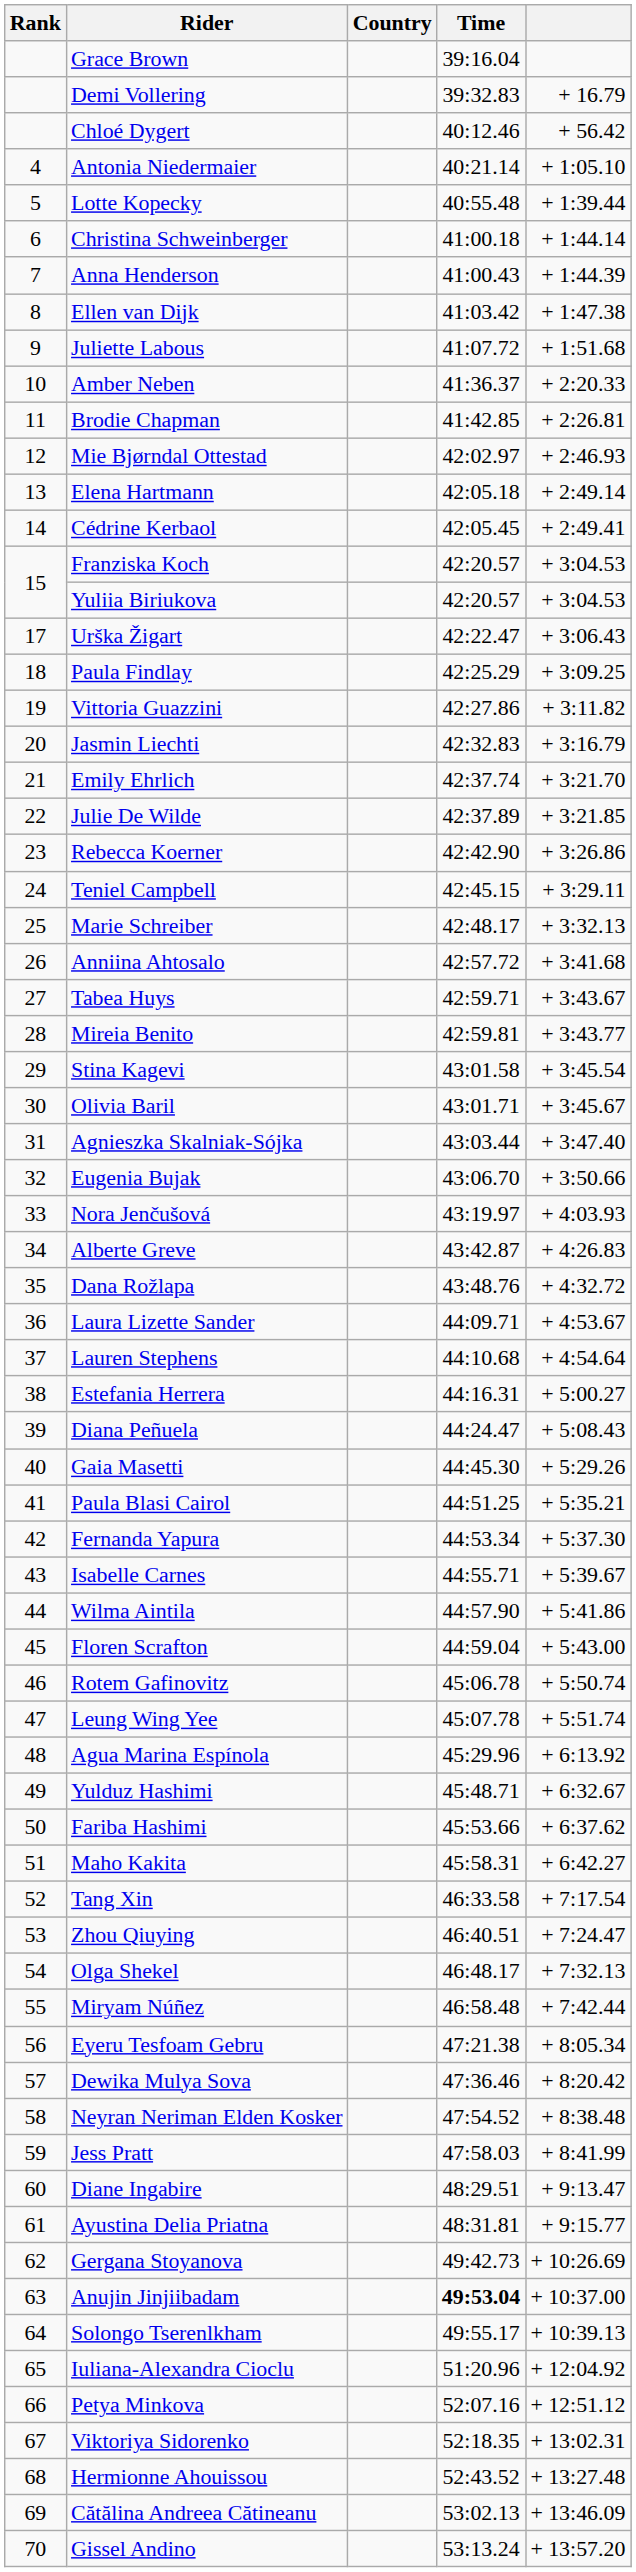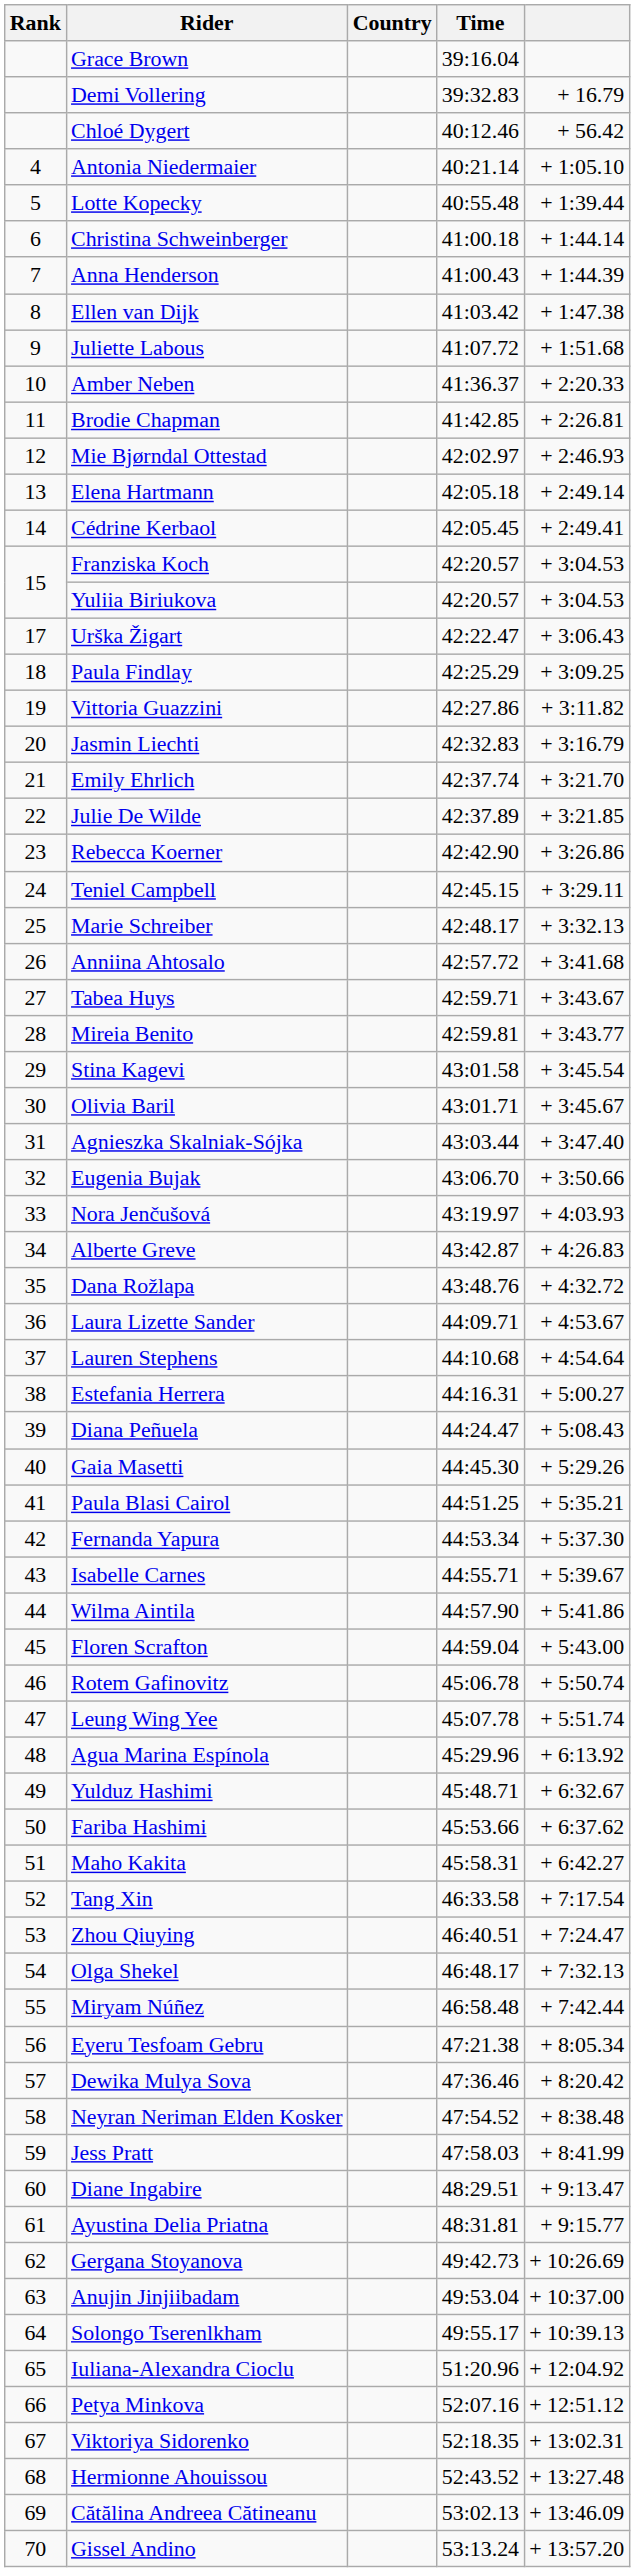(481, 2296) bold -> (480, 2296) normal
